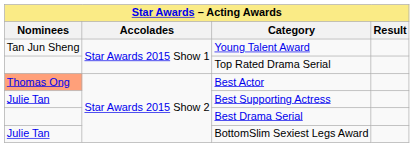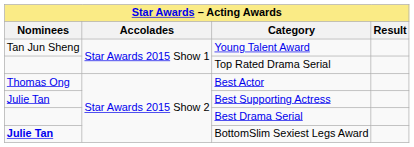(38, 82) lightsalmon background -> (38, 82) no background
(28, 133) normal -> (30, 133) bold
